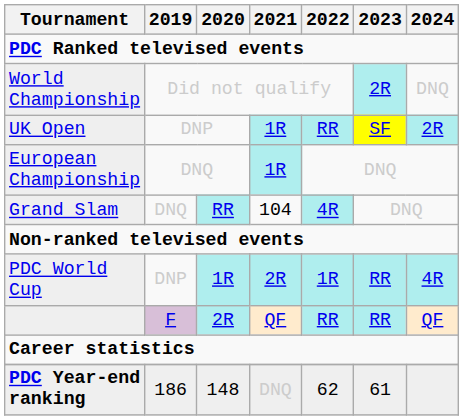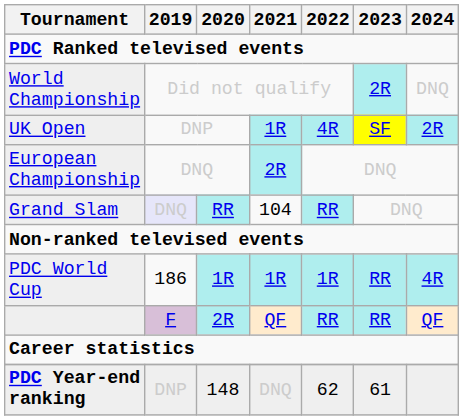(328, 130) RR -> (328, 130) 4R
(275, 170) 1R -> (275, 170) 2R
(171, 210) no background -> (171, 210) lavender background
(328, 210) 4R -> (328, 210) RR
(171, 280) DNP -> (171, 280) 186
(275, 280) 2R -> (275, 280) 1R
(171, 390) 186 -> (171, 390) DNP
